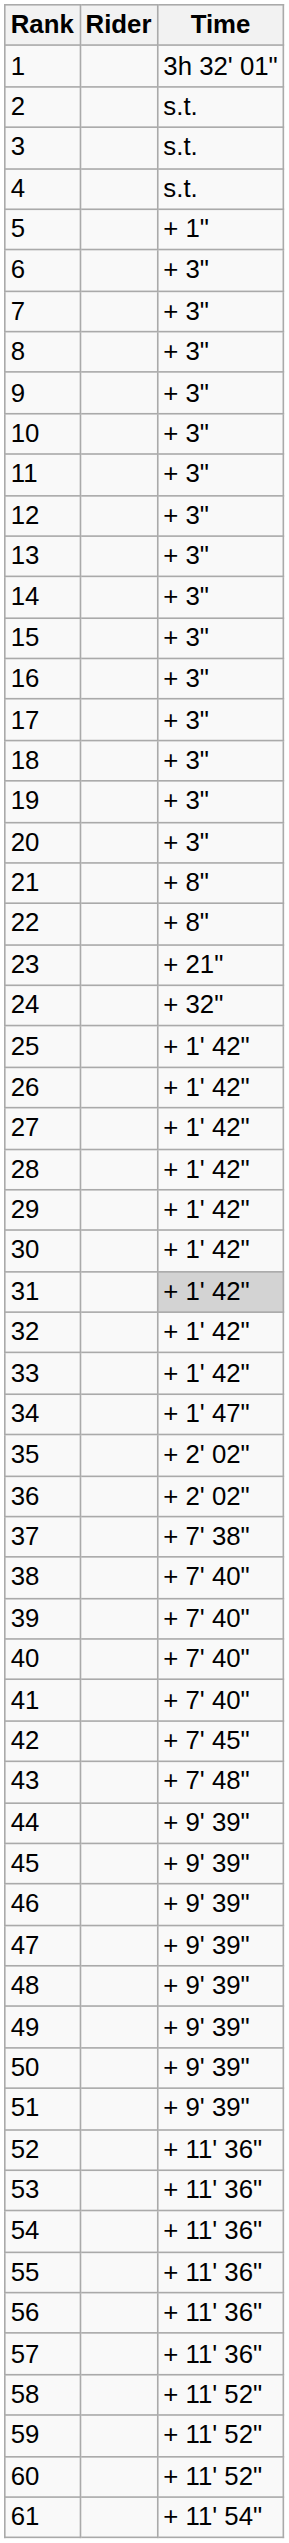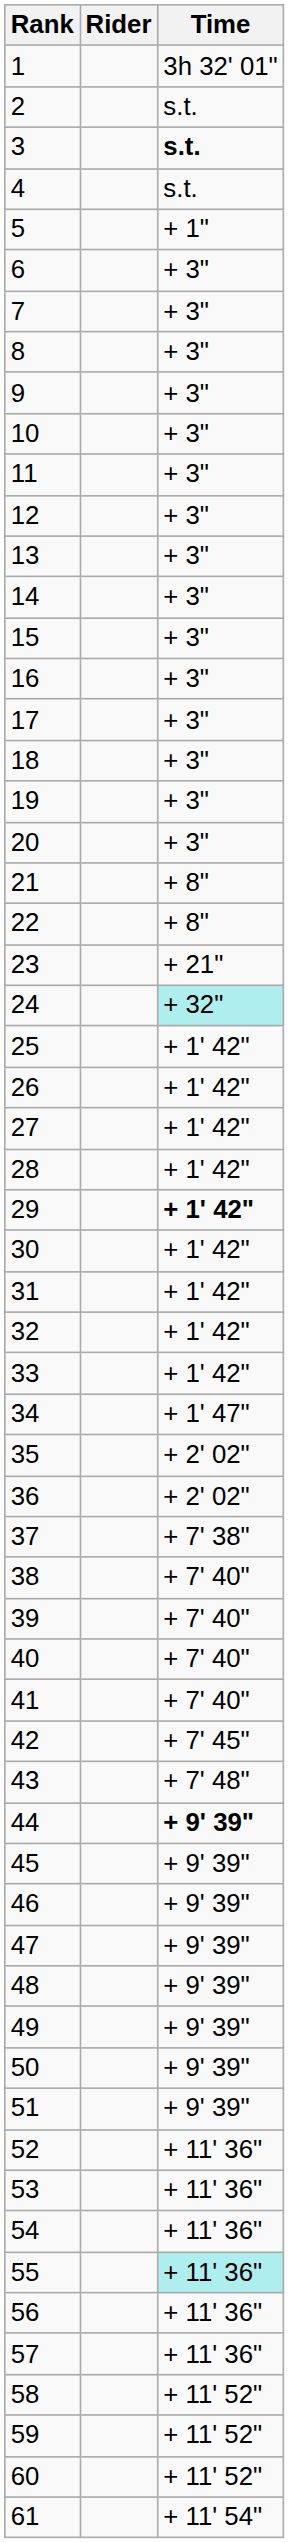(181, 147) normal -> (182, 147) bold
(193, 1005) no background -> (193, 1005) paleturquoise background
(207, 1209) normal -> (209, 1209) bold
(207, 1291) lightgrey background -> (207, 1291) no background
(207, 1822) normal -> (209, 1822) bold
(213, 2271) no background -> (213, 2271) paleturquoise background
